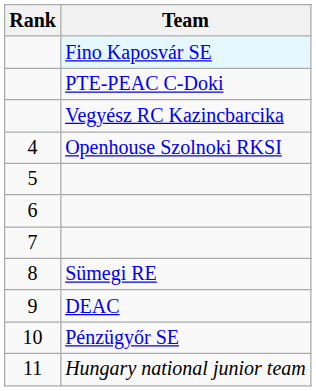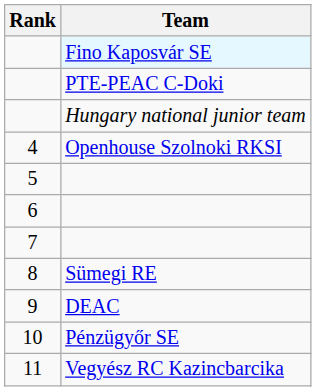(175, 115) Vegyész RC Kazincbarcika -> (185, 115) Hungary national junior team
(185, 369) Hungary national junior team -> (175, 369) Vegyész RC Kazincbarcika
